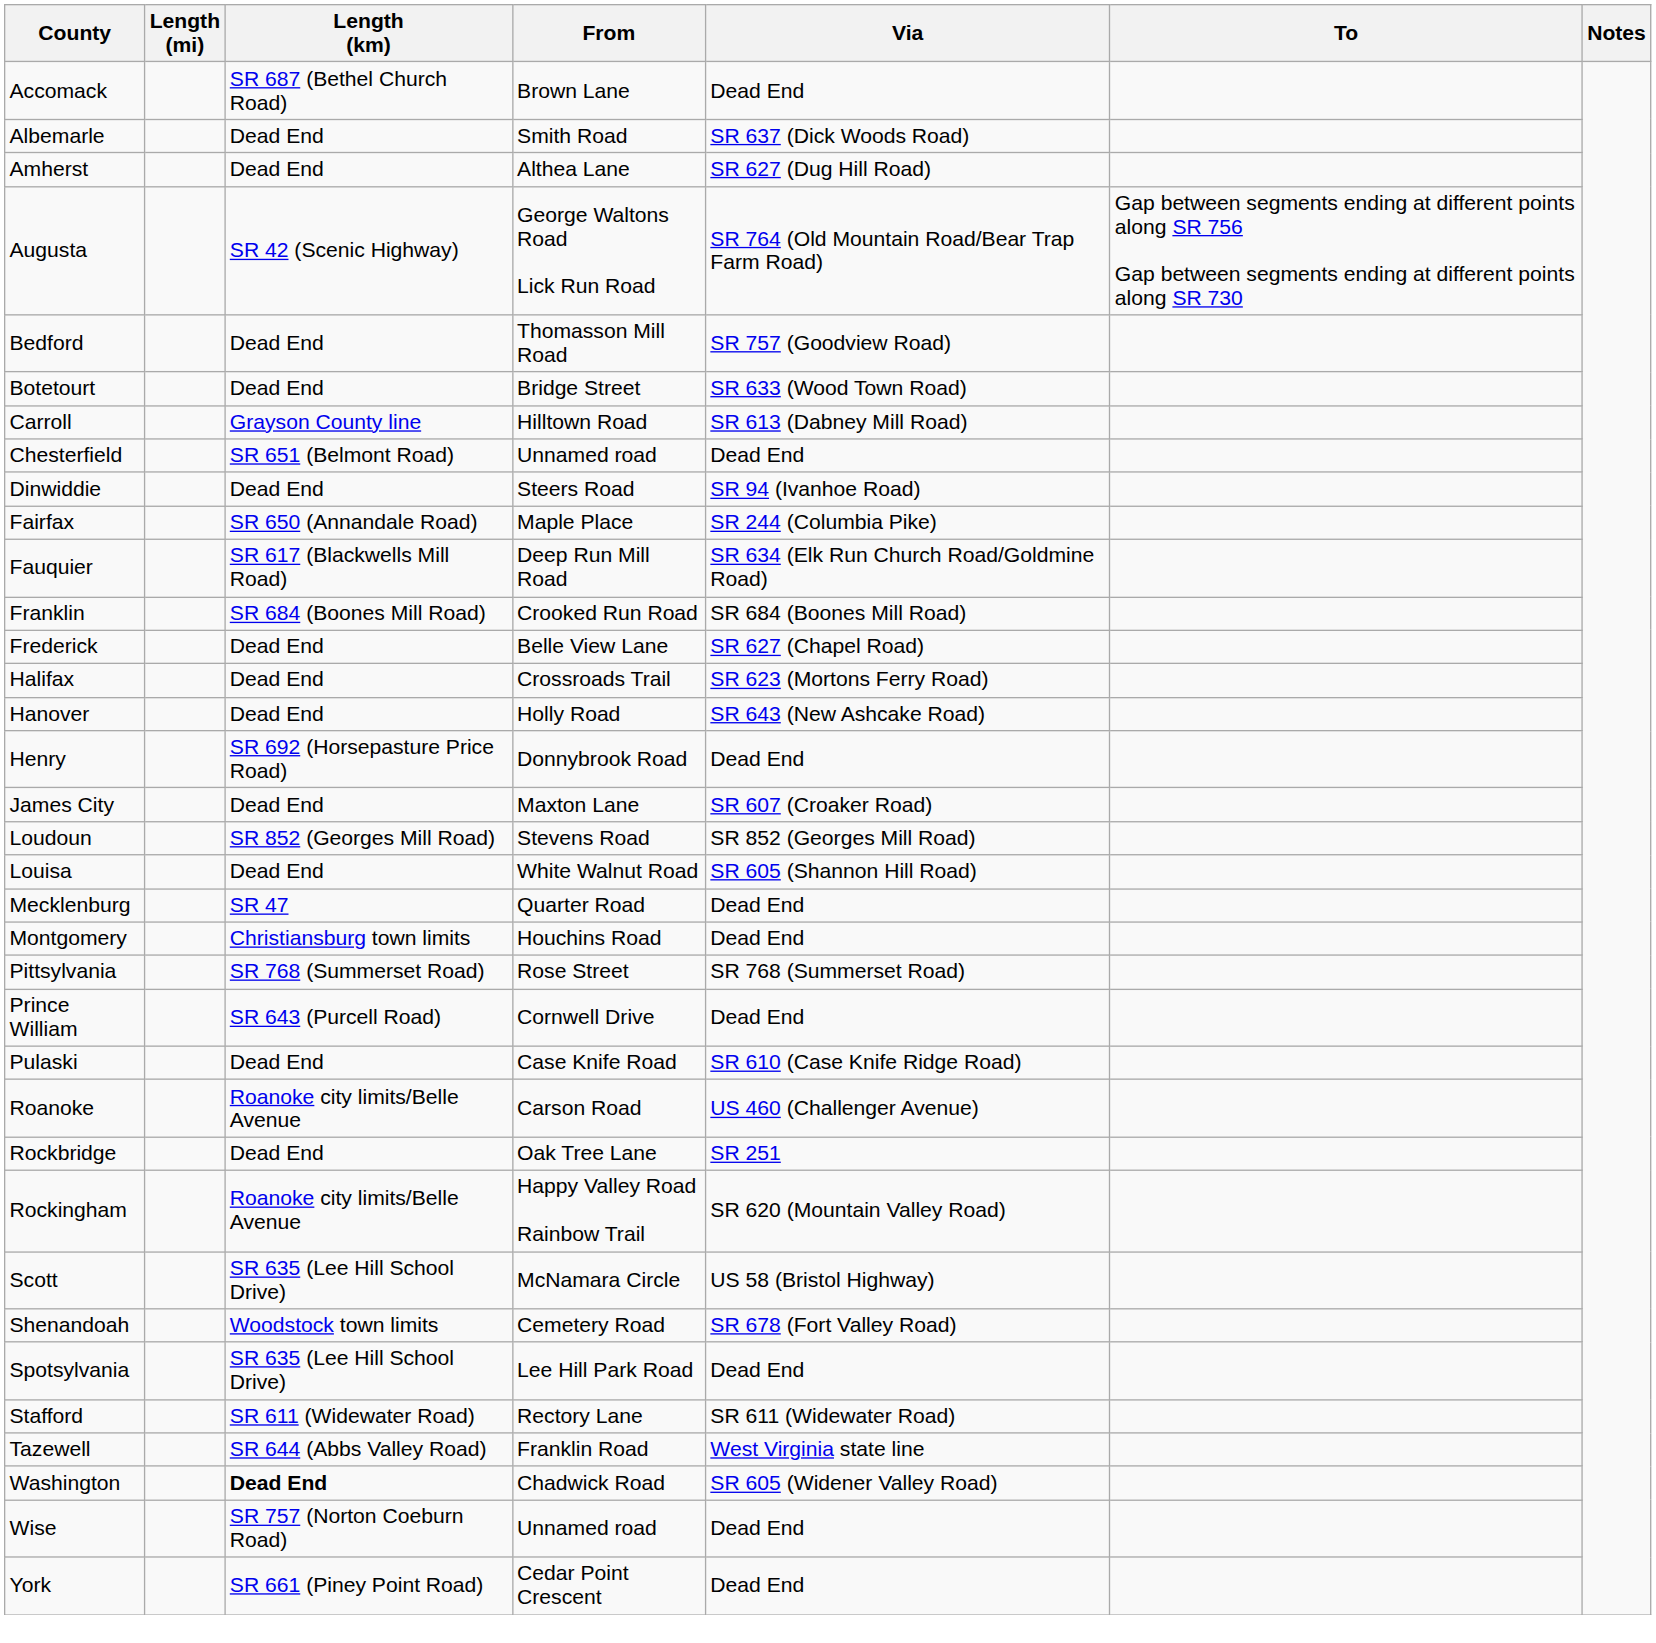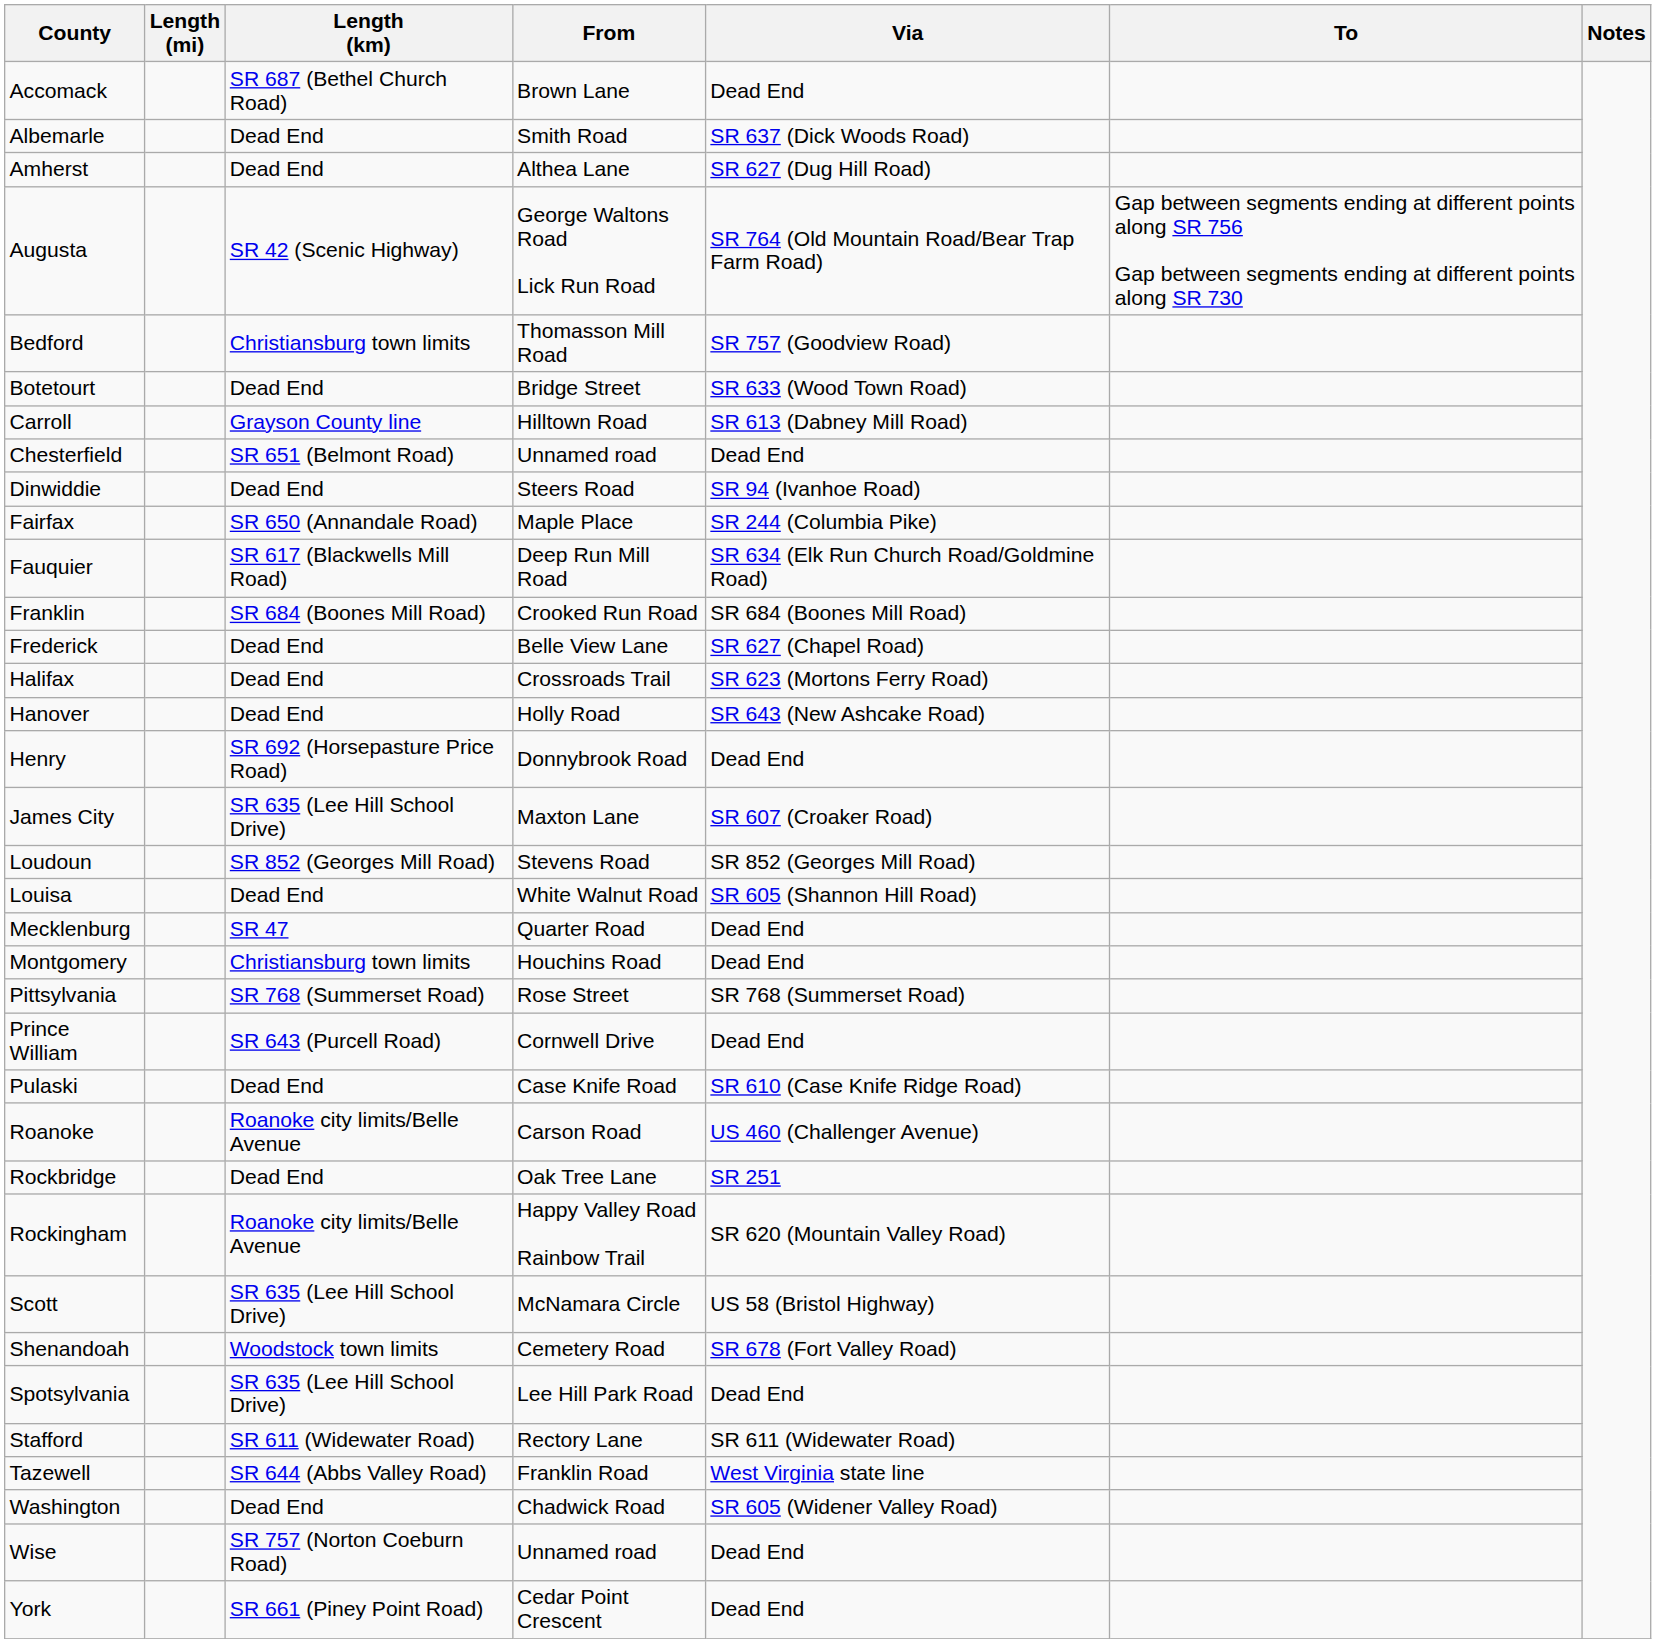(277, 343) Dead End -> (350, 343) Christiansburg town limits
(277, 804) Dead End -> (342, 816) SR 635 (Lee Hill School Drive)
(279, 1482) bold -> (277, 1506) normal
